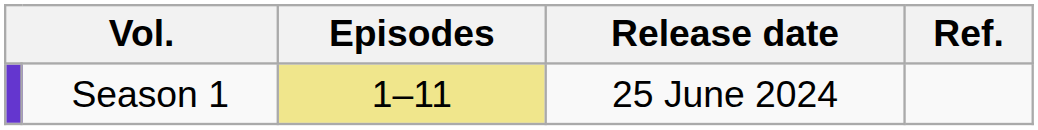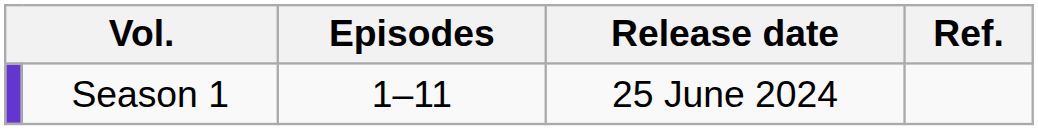(412, 93) khaki background -> (412, 93) no background
